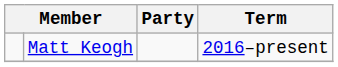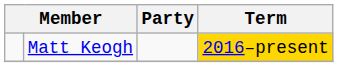(266, 48) no background -> (266, 48) gold background
